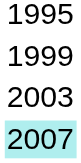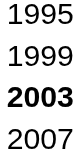(40, 97) normal -> (40, 97) bold
(40, 138) paleturquoise background -> (40, 138) no background
